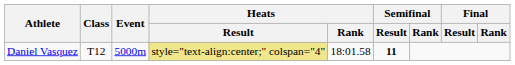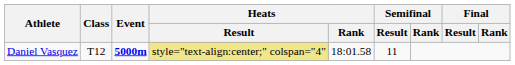(130, 51) normal -> (131, 51) bold
(391, 51) bold -> (392, 51) normal
